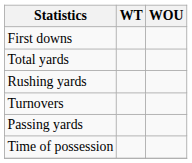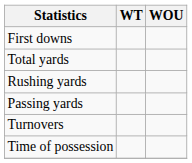rows swapped: (45, 125) <-> (36, 103)
